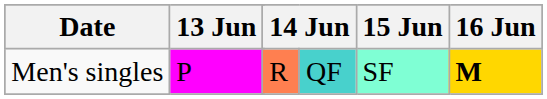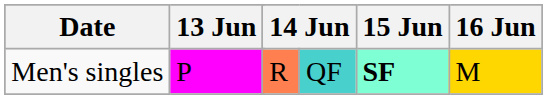(378, 71) normal -> (379, 71) bold
(469, 71) bold -> (468, 71) normal
